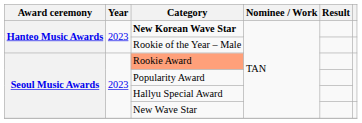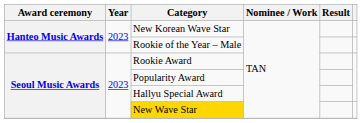(185, 28) bold -> (181, 28) normal
(162, 61) lightsalmon background -> (162, 61) no background
(165, 110) no background -> (165, 110) gold background
